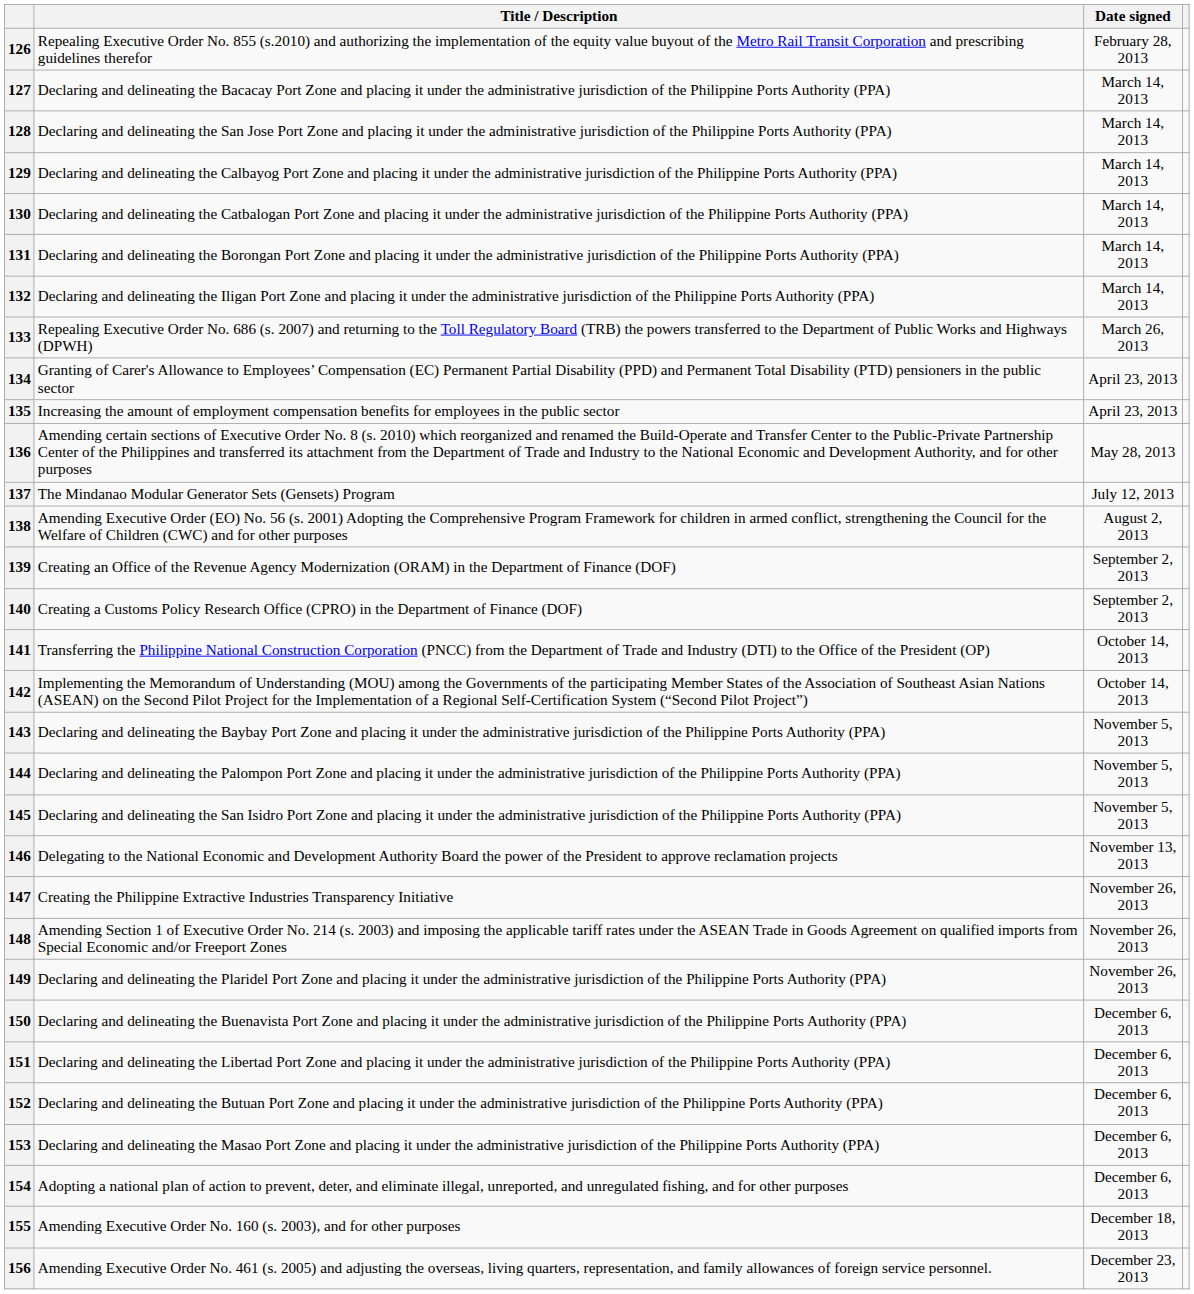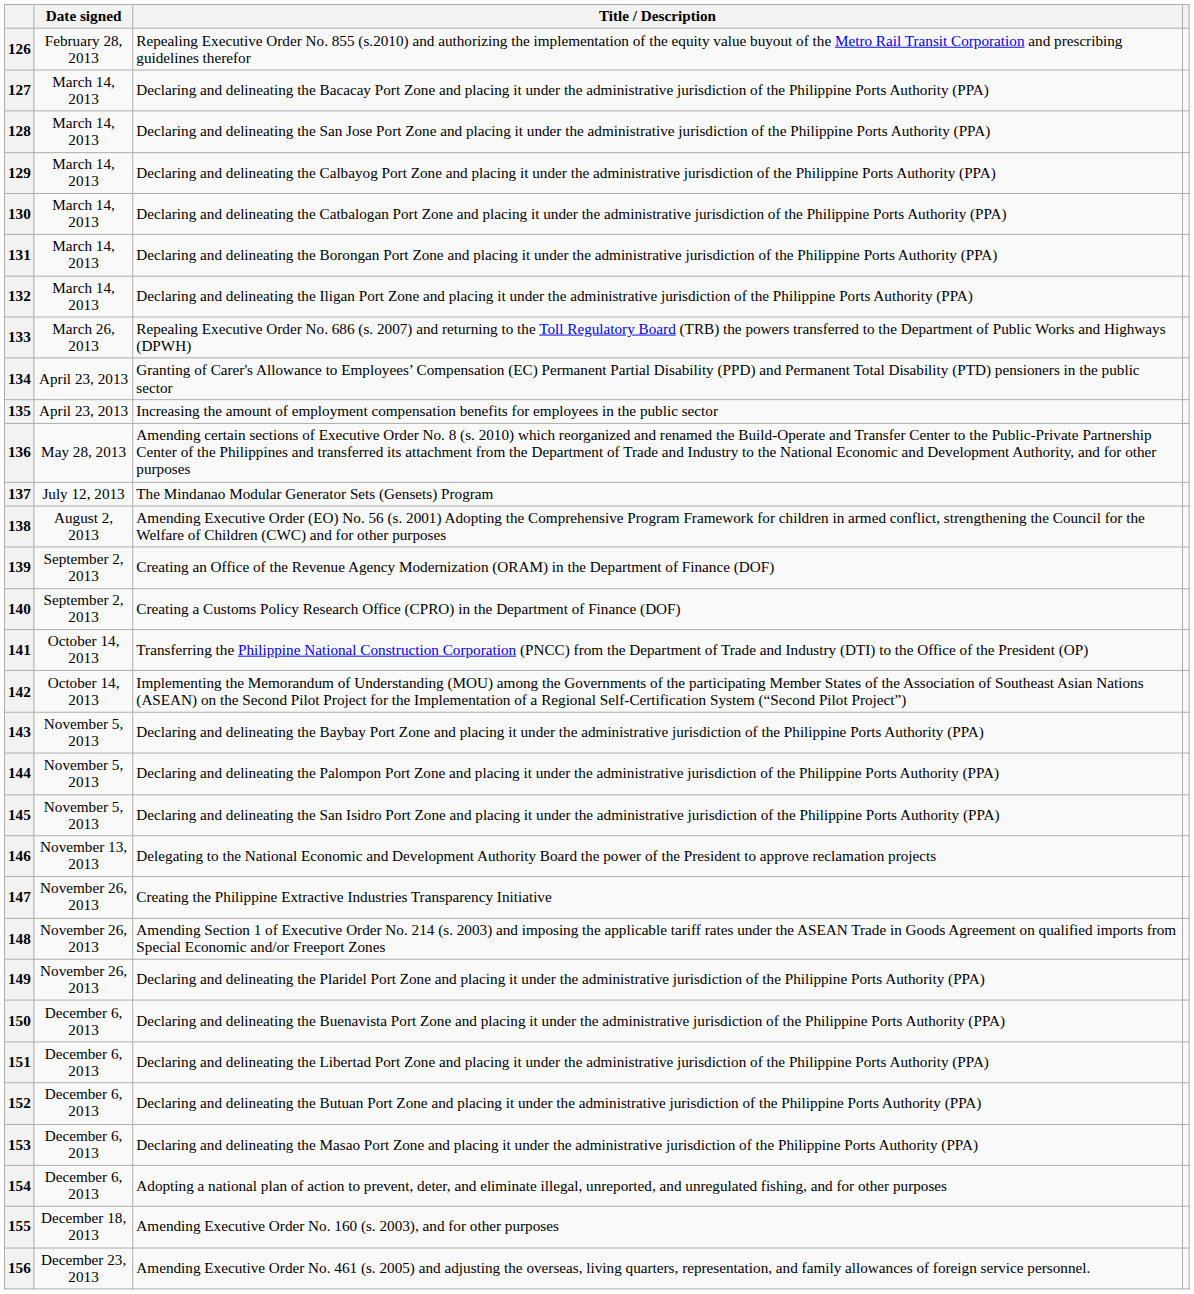columns swapped: (559, 16) <-> (1133, 16)
